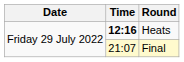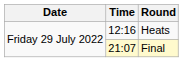(122, 30) bold -> (122, 30) normal
